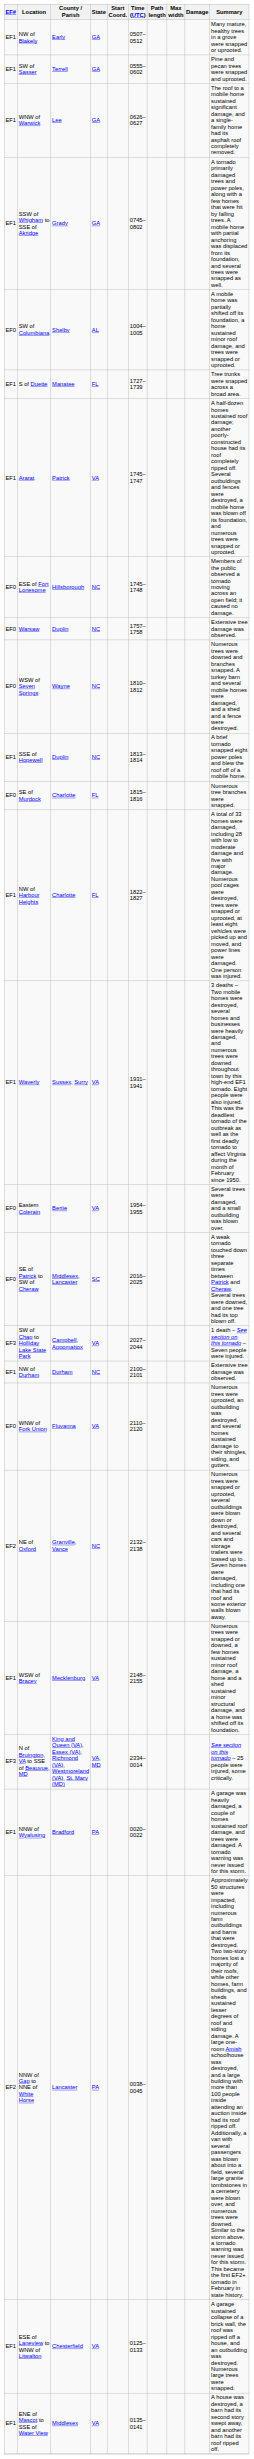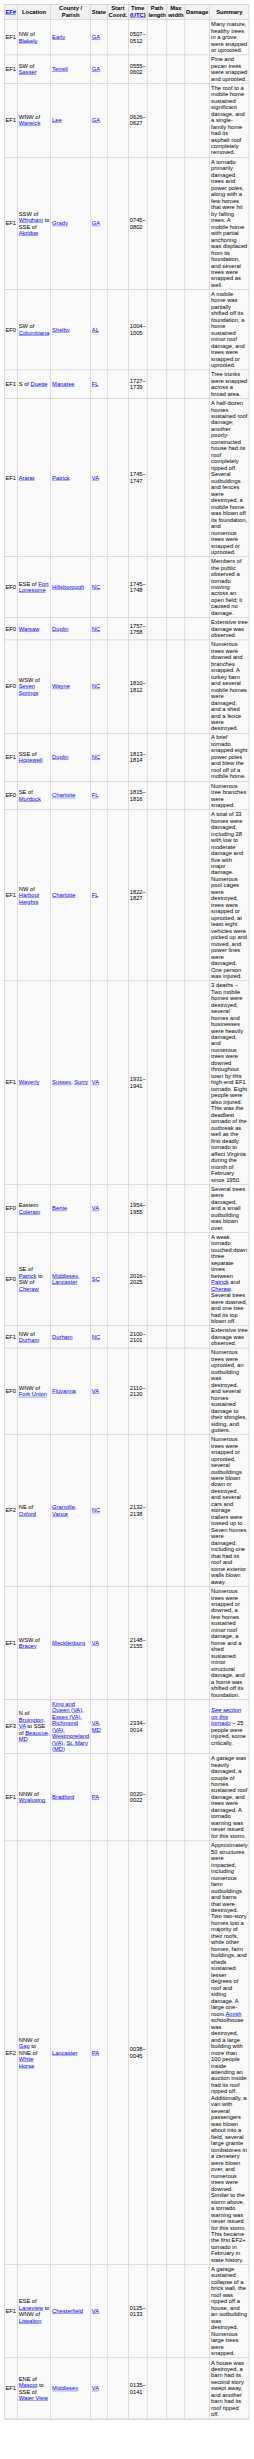- row: (32, 1343)
